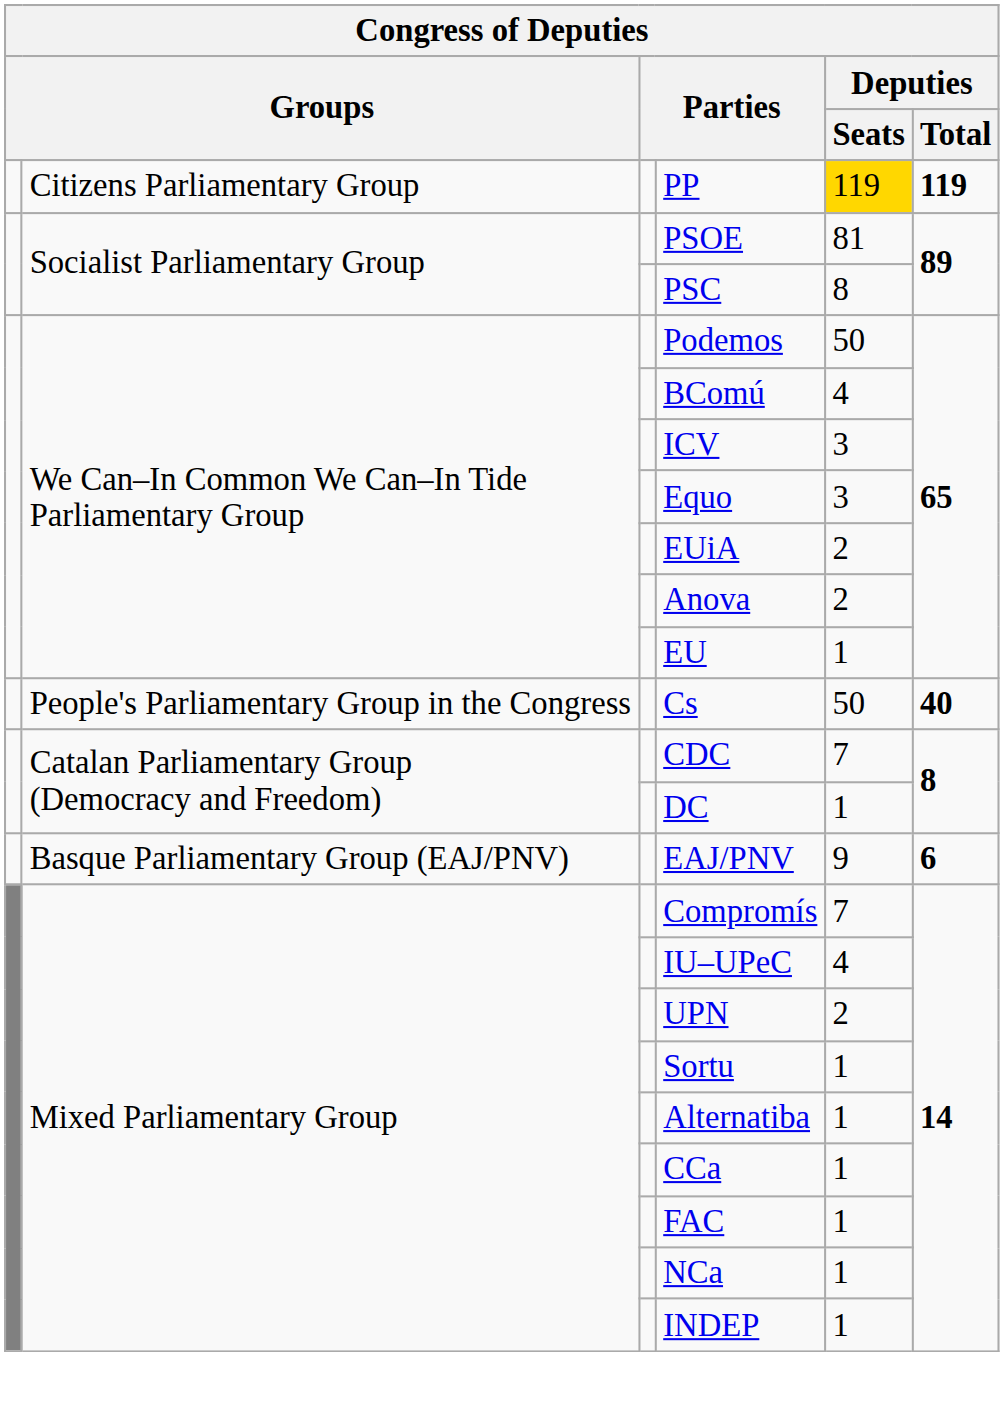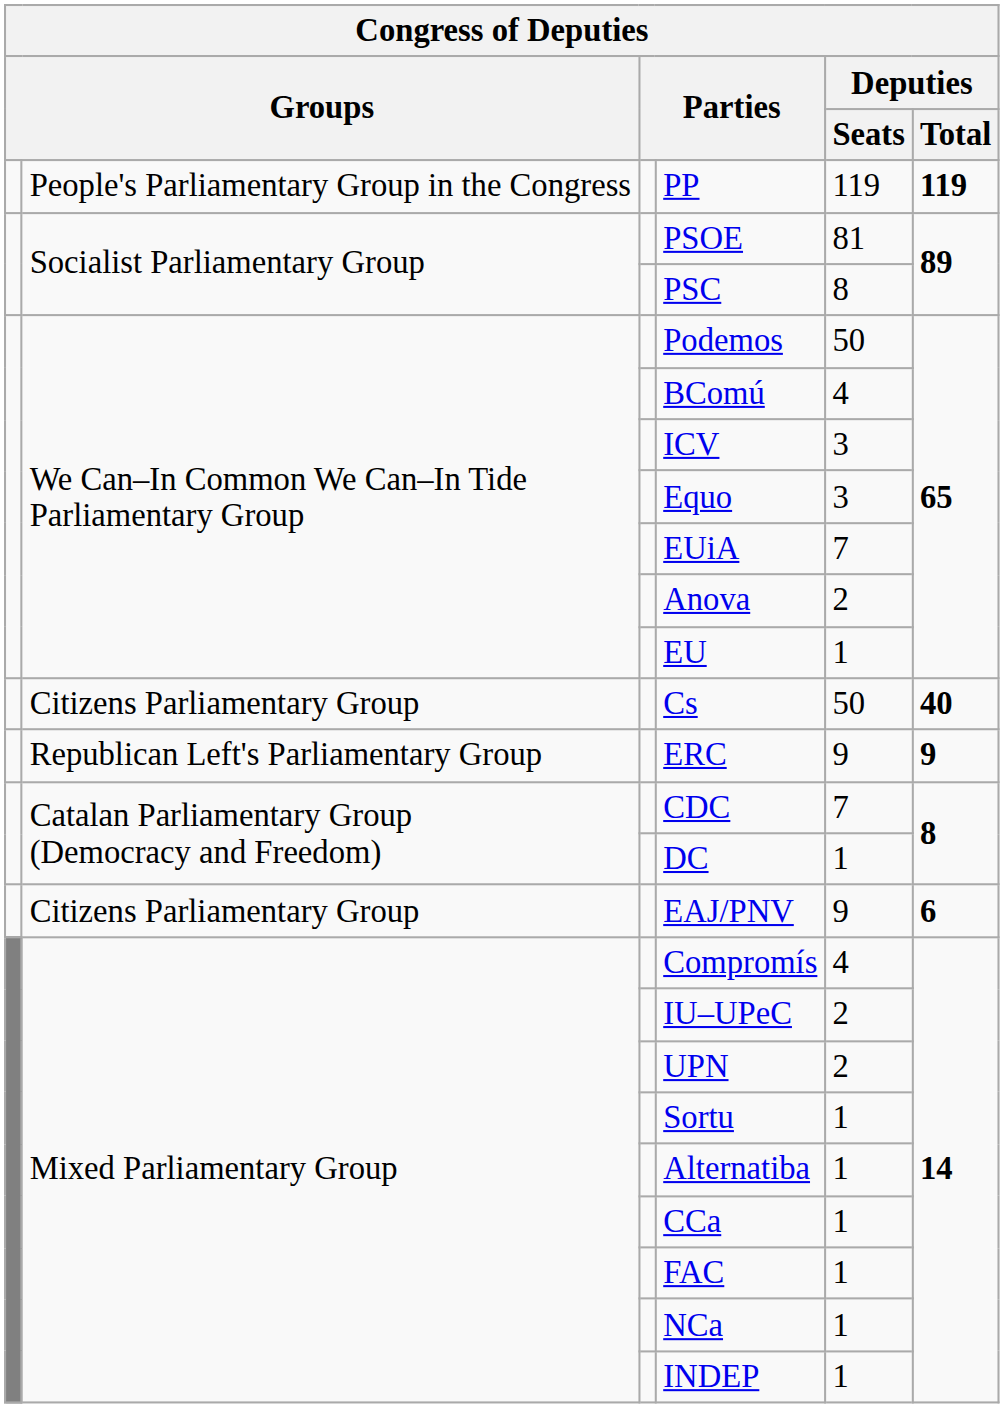(225, 185) Citizens Parliamentary Group -> (330, 185) People's Parliamentary Group in the Congress
(856, 185) gold background -> (856, 185) no background
(841, 548) 2 -> (841, 548) 7
(330, 703) People's Parliamentary Group in the Congress -> (225, 703) Citizens Parliamentary Group
+ row: (695, 755)
(299, 858) Basque Parliamentary Group (EAJ/PNV) -> (225, 910) Citizens Parliamentary Group
(841, 910) 7 -> (841, 962) 4
(841, 962) 4 -> (841, 1013) 2
